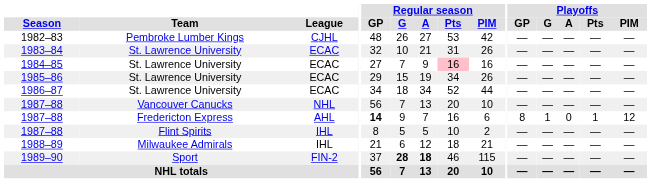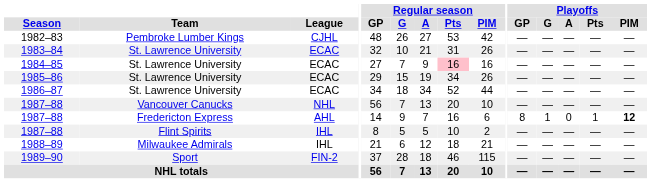(376, 118) bold -> (376, 118) normal
(629, 118) normal -> (629, 118) bold
(402, 158) bold -> (402, 158) normal
(426, 158) bold -> (426, 158) normal
